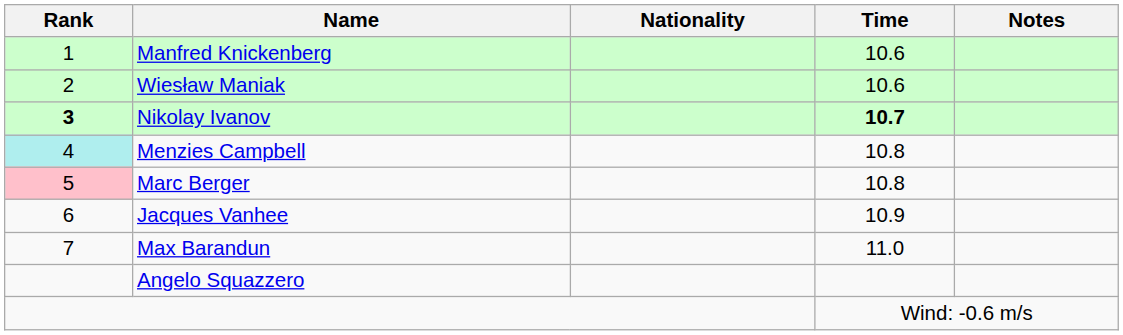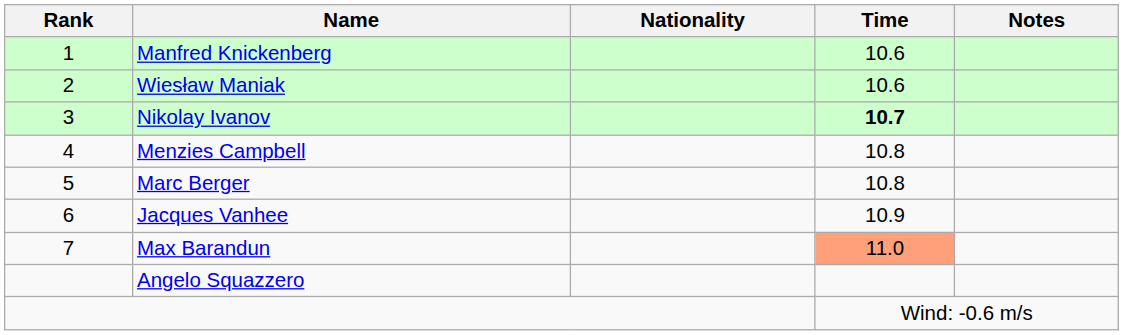(68, 118) bold -> (68, 118) normal
(68, 150) paleturquoise background -> (68, 150) no background
(68, 183) pink background -> (68, 183) no background
(885, 248) no background -> (885, 248) lightsalmon background
